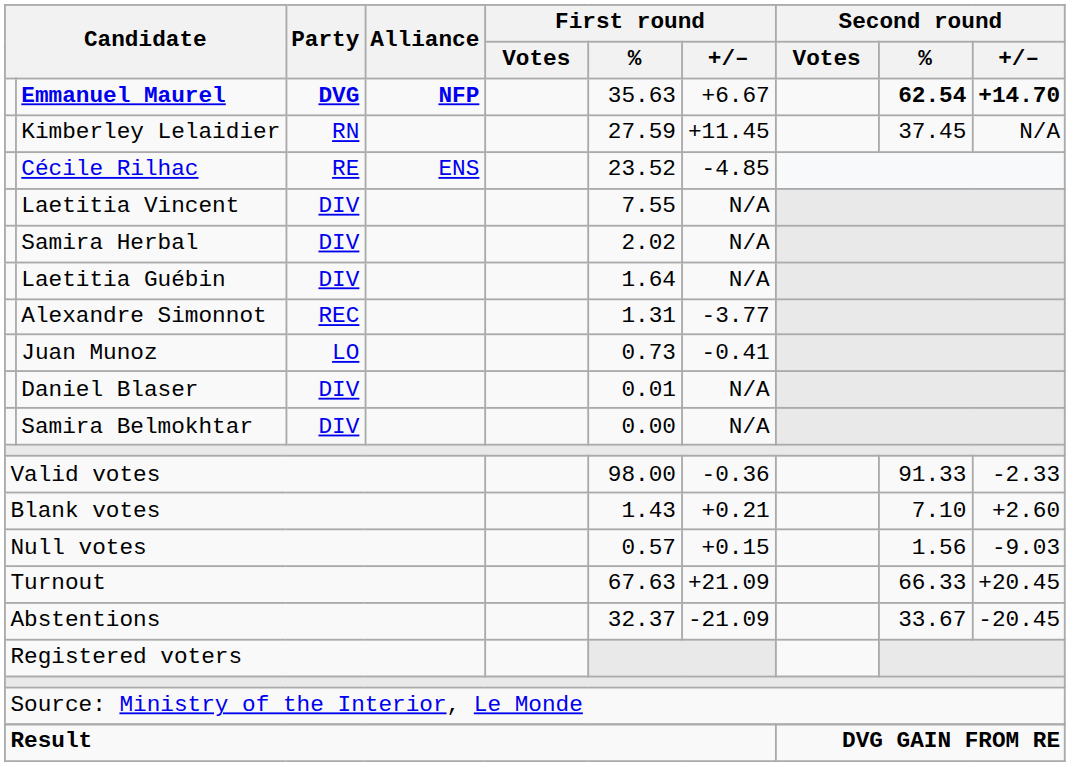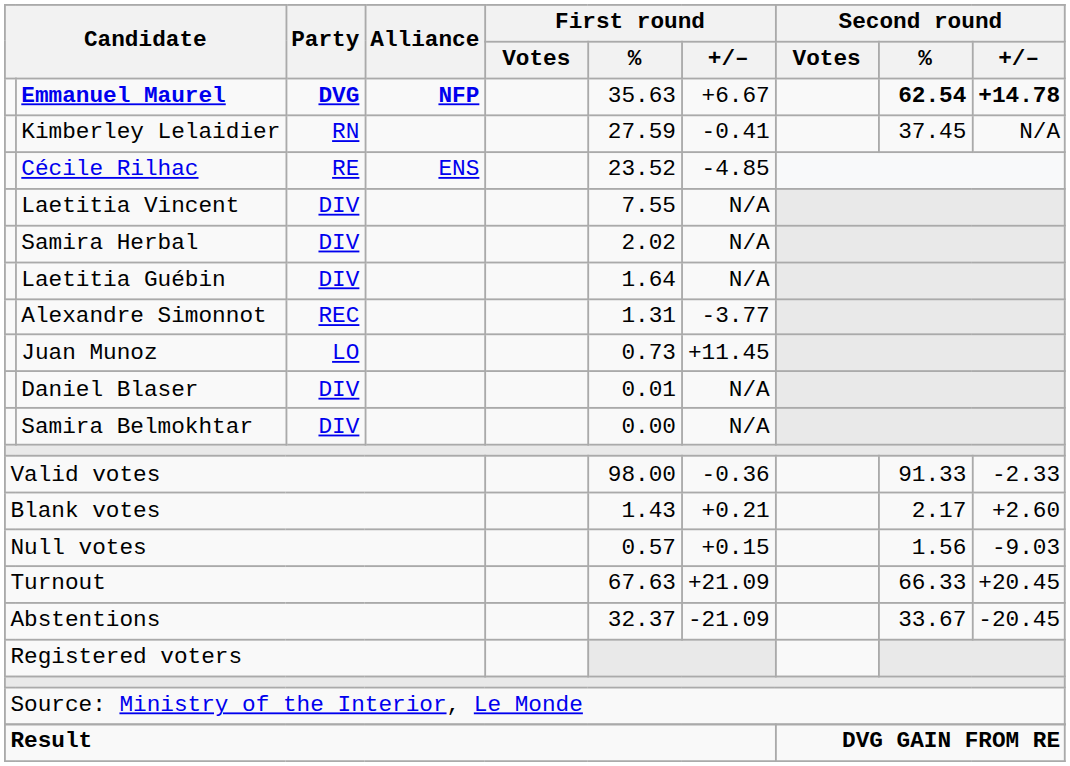(1019, 97) +14.70 -> (1019, 97) +14.78
(729, 134) +11.45 -> (736, 134) -0.41
(736, 354) -0.41 -> (729, 354) +11.45
(939, 511) 7.10 -> (939, 511) 2.17
